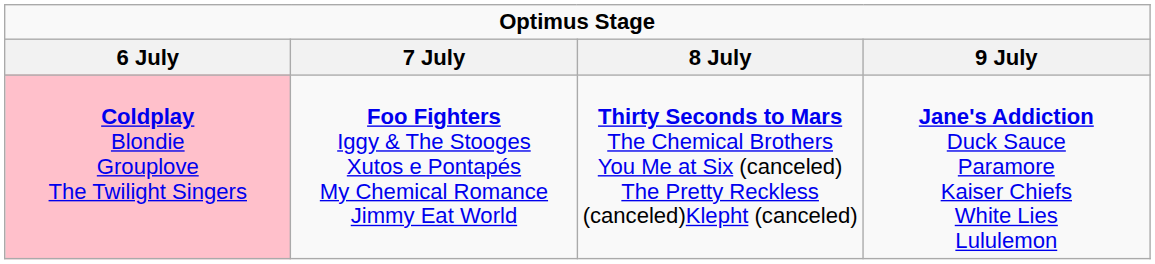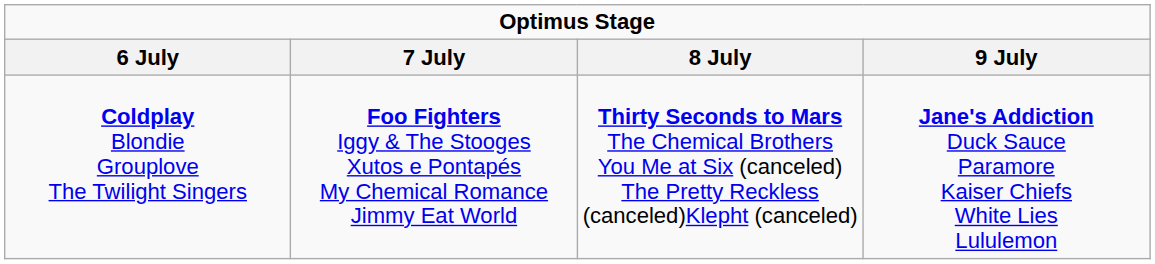(148, 154) pink background -> (148, 154) no background
